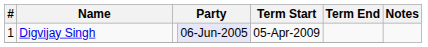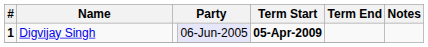(10, 33) normal -> (10, 33) bold
(287, 33) normal -> (288, 33) bold
